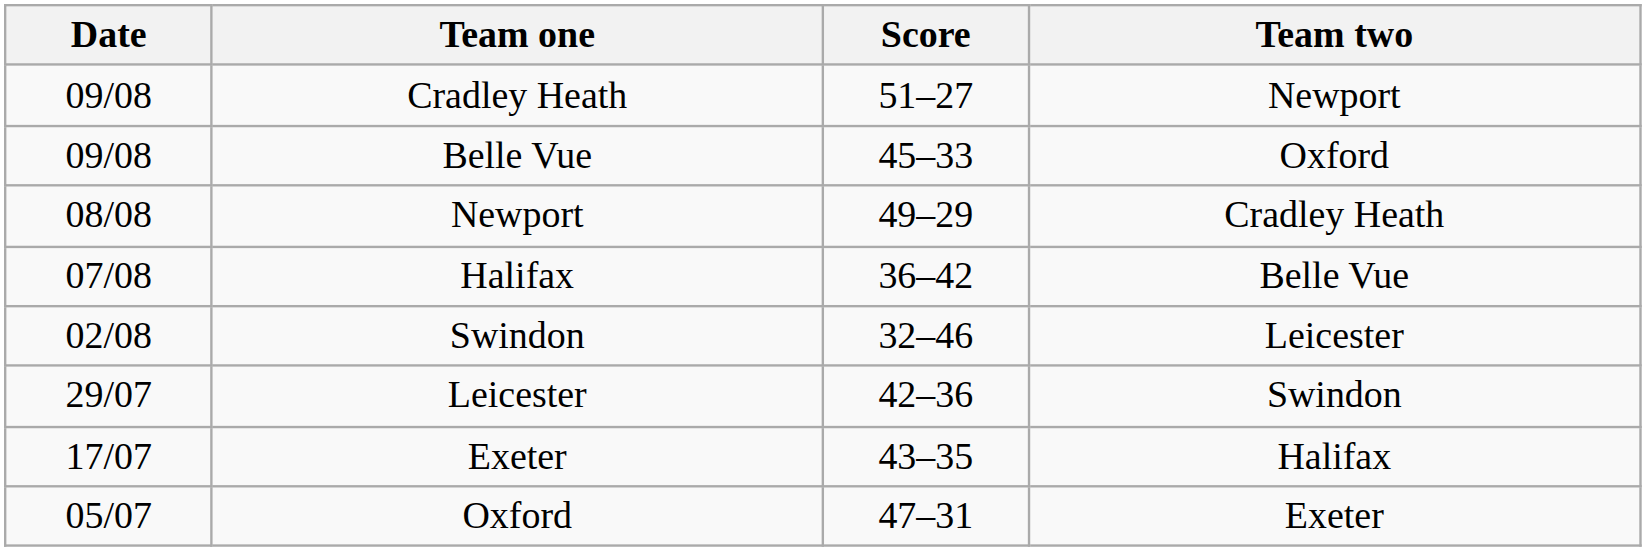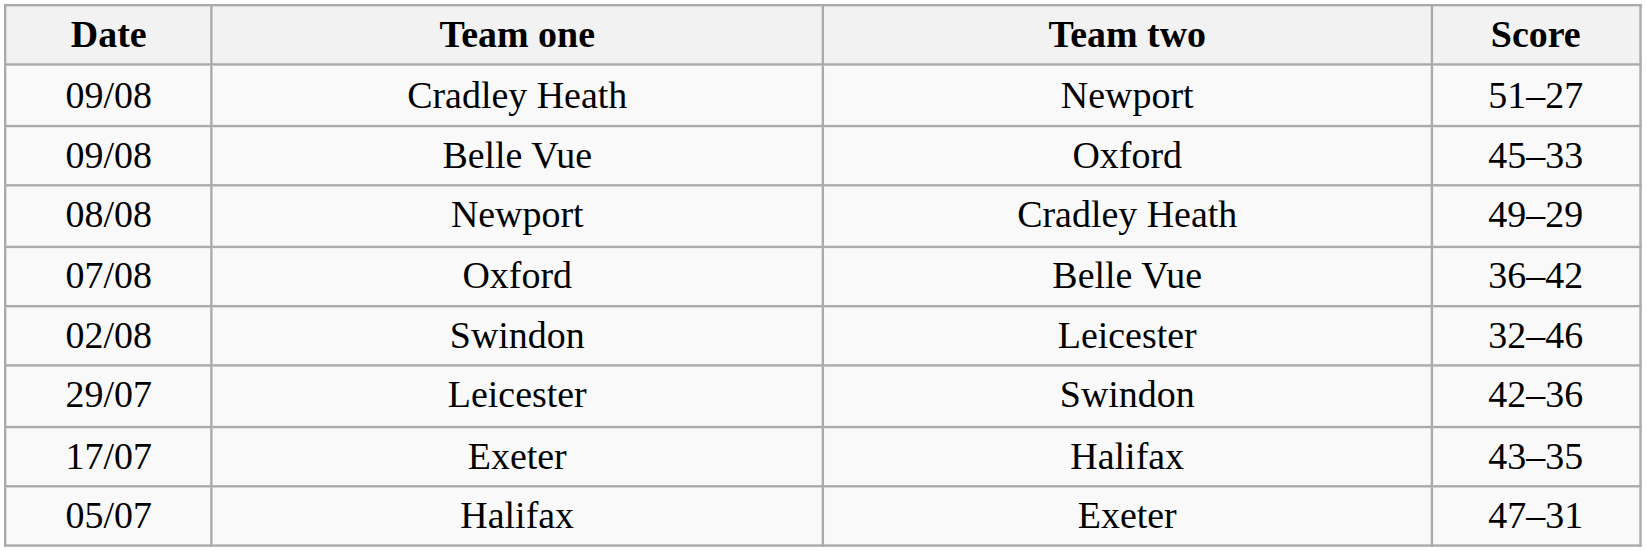columns swapped: (926, 34) <-> (1334, 34)
(517, 275) Halifax -> (517, 275) Oxford
(517, 515) Oxford -> (517, 515) Halifax
